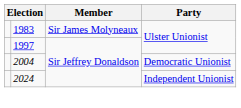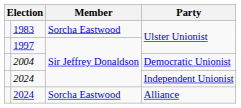(93, 29) Sir James Molyneaux -> (84, 29) Sorcha Eastwood
+ row: (24, 95)
